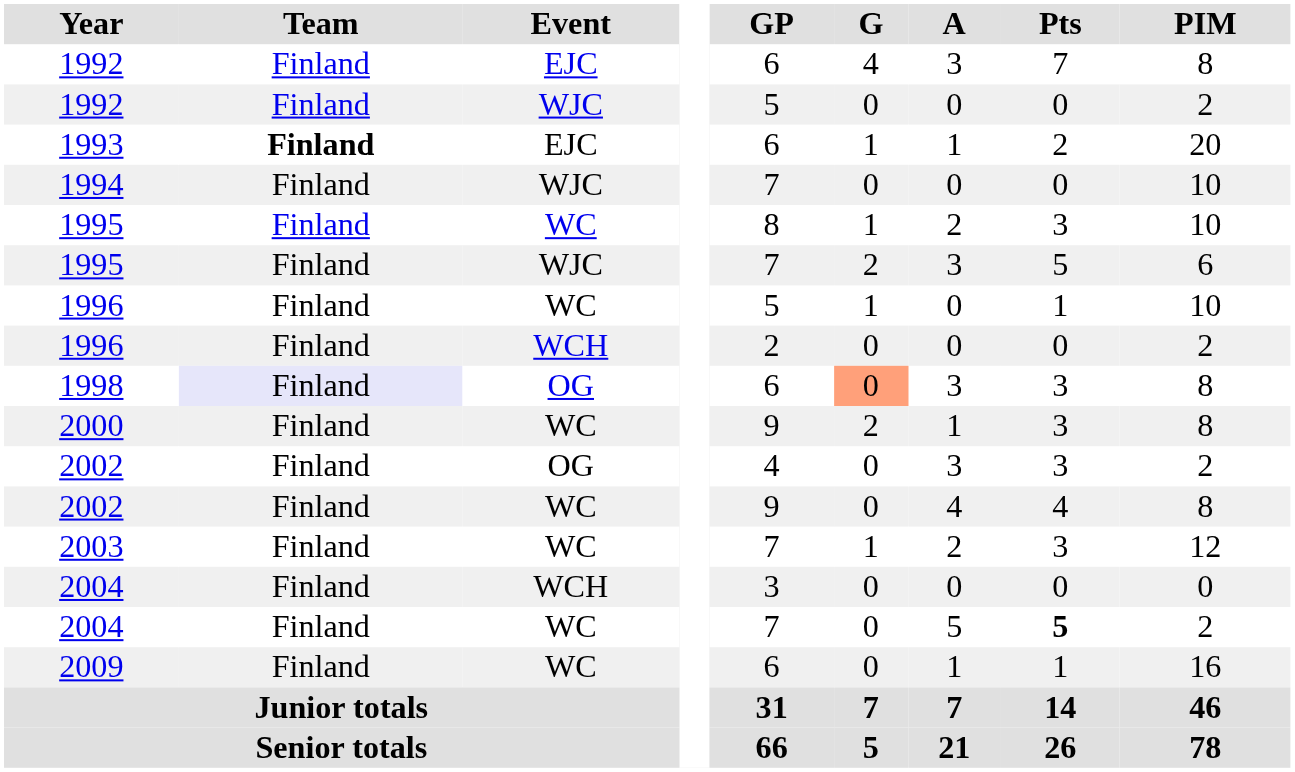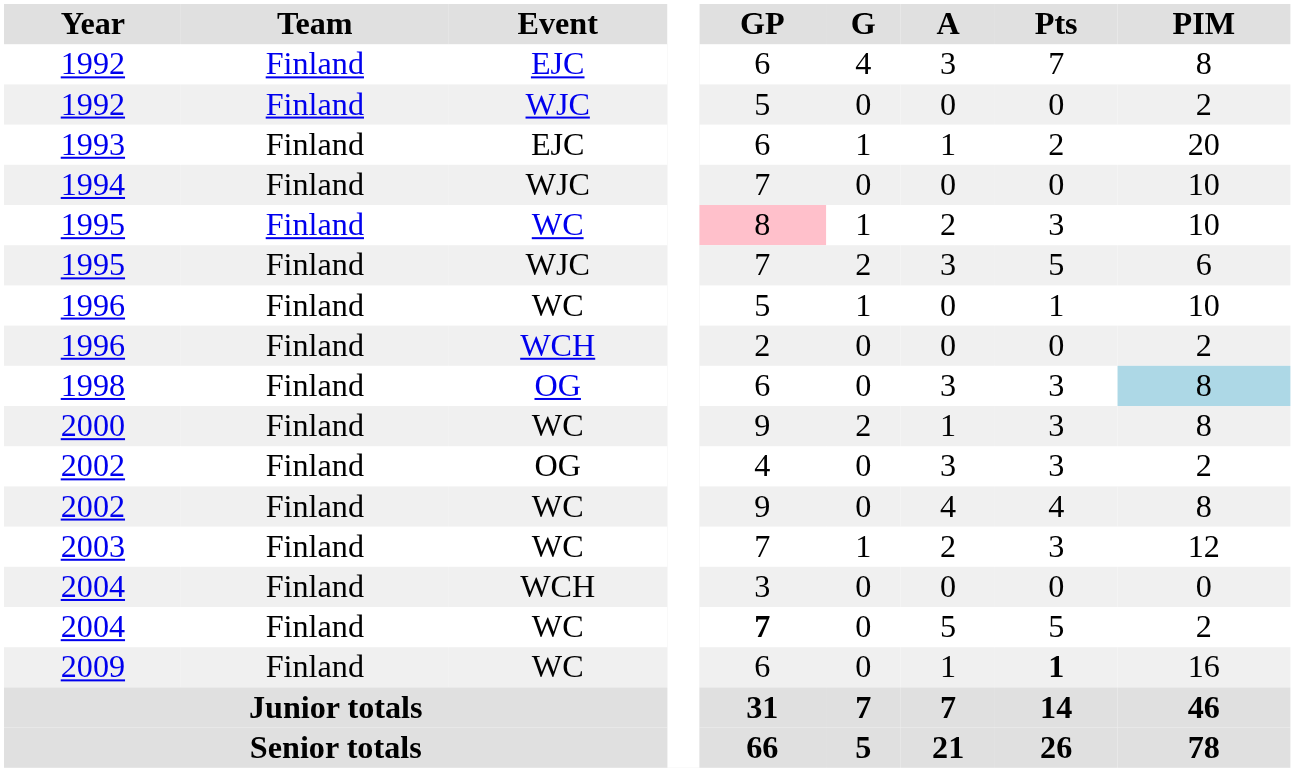(321, 144) bold -> (315, 144) normal
(772, 224) no background -> (762, 224) pink background
(321, 385) lavender background -> (315, 385) no background
(871, 385) lightsalmon background -> (863, 385) no background
(1205, 385) no background -> (1204, 385) lightblue background
(772, 626) normal -> (762, 626) bold
(1060, 626) bold -> (1056, 626) normal
(1060, 666) normal -> (1056, 666) bold
